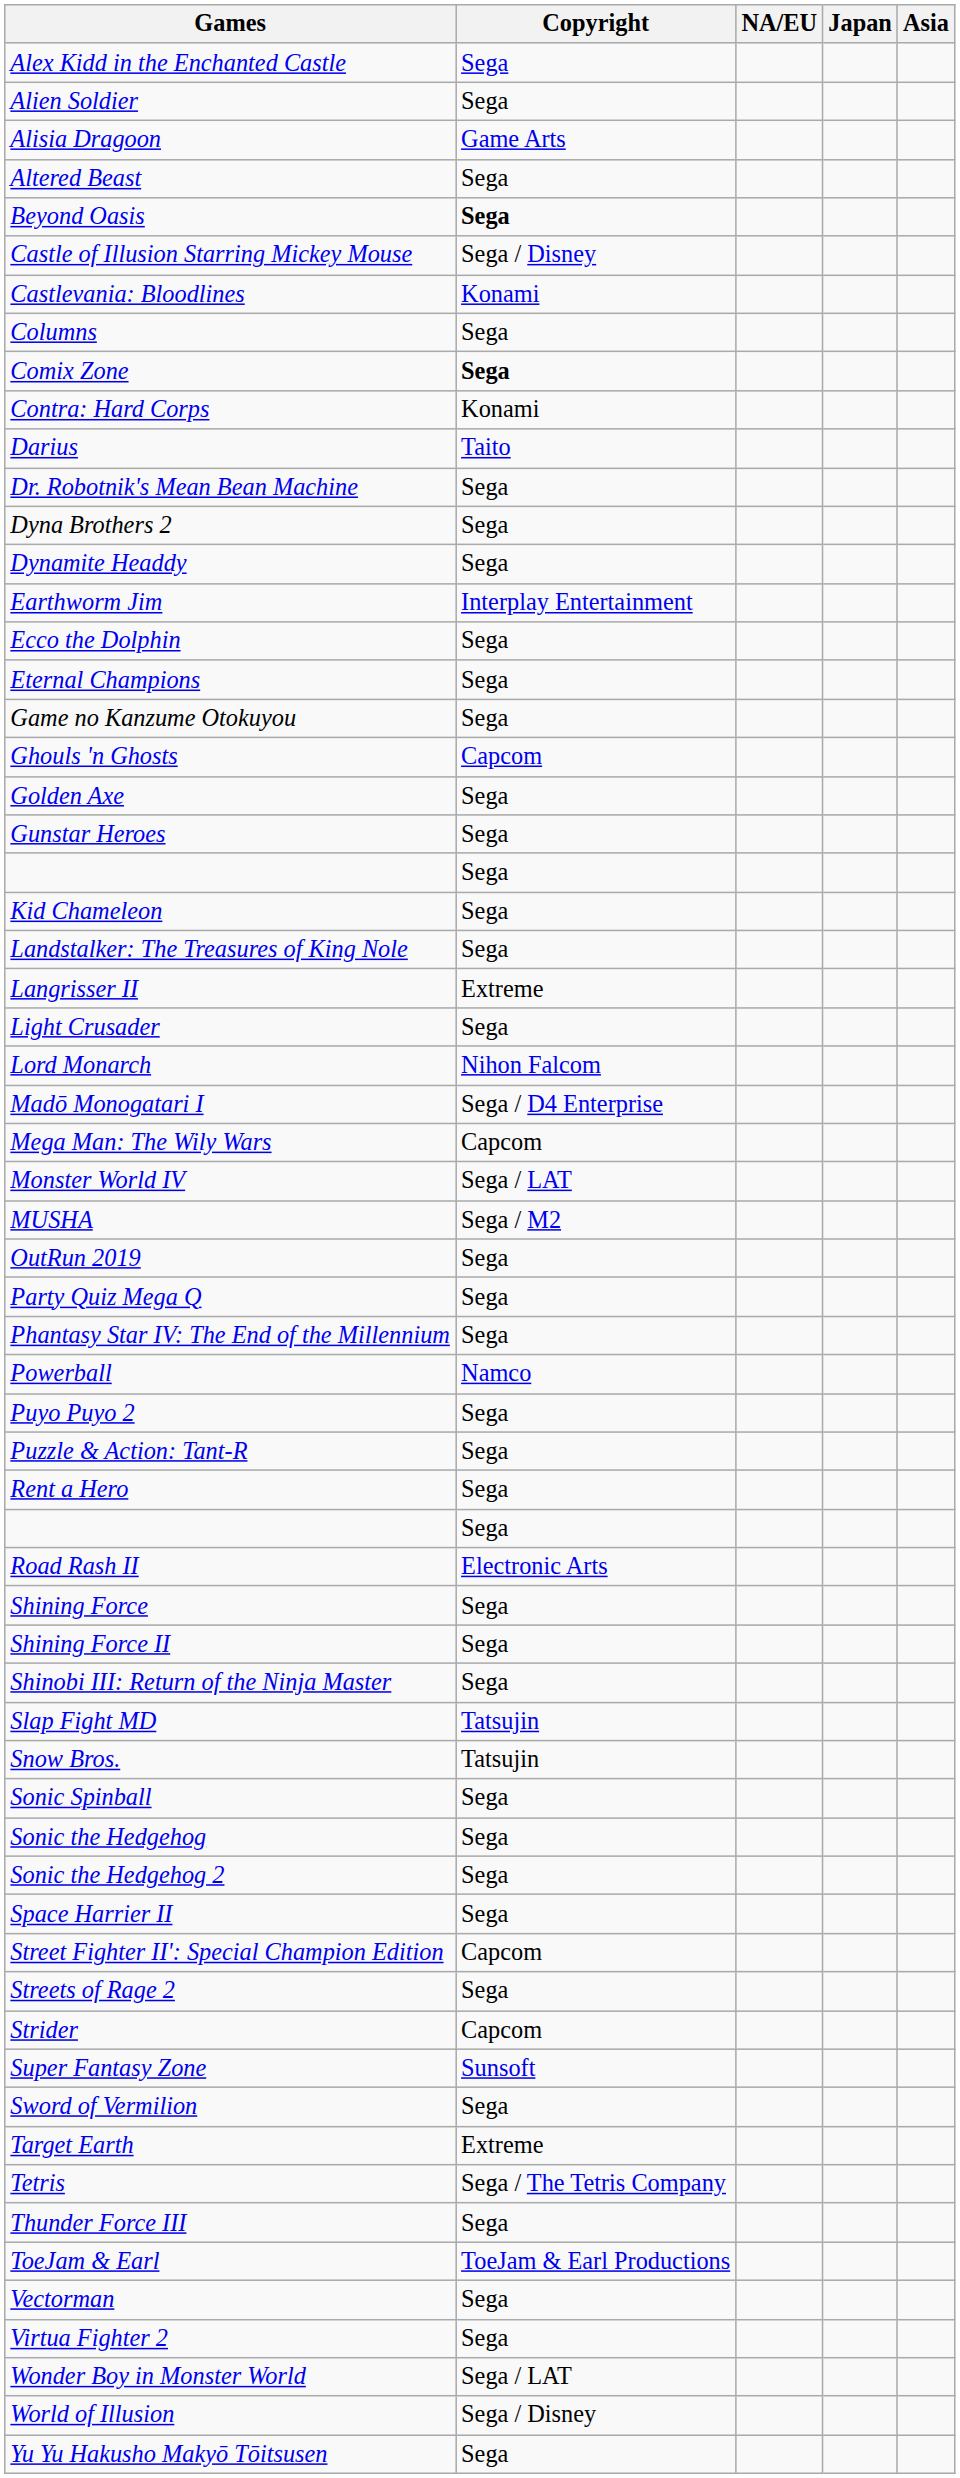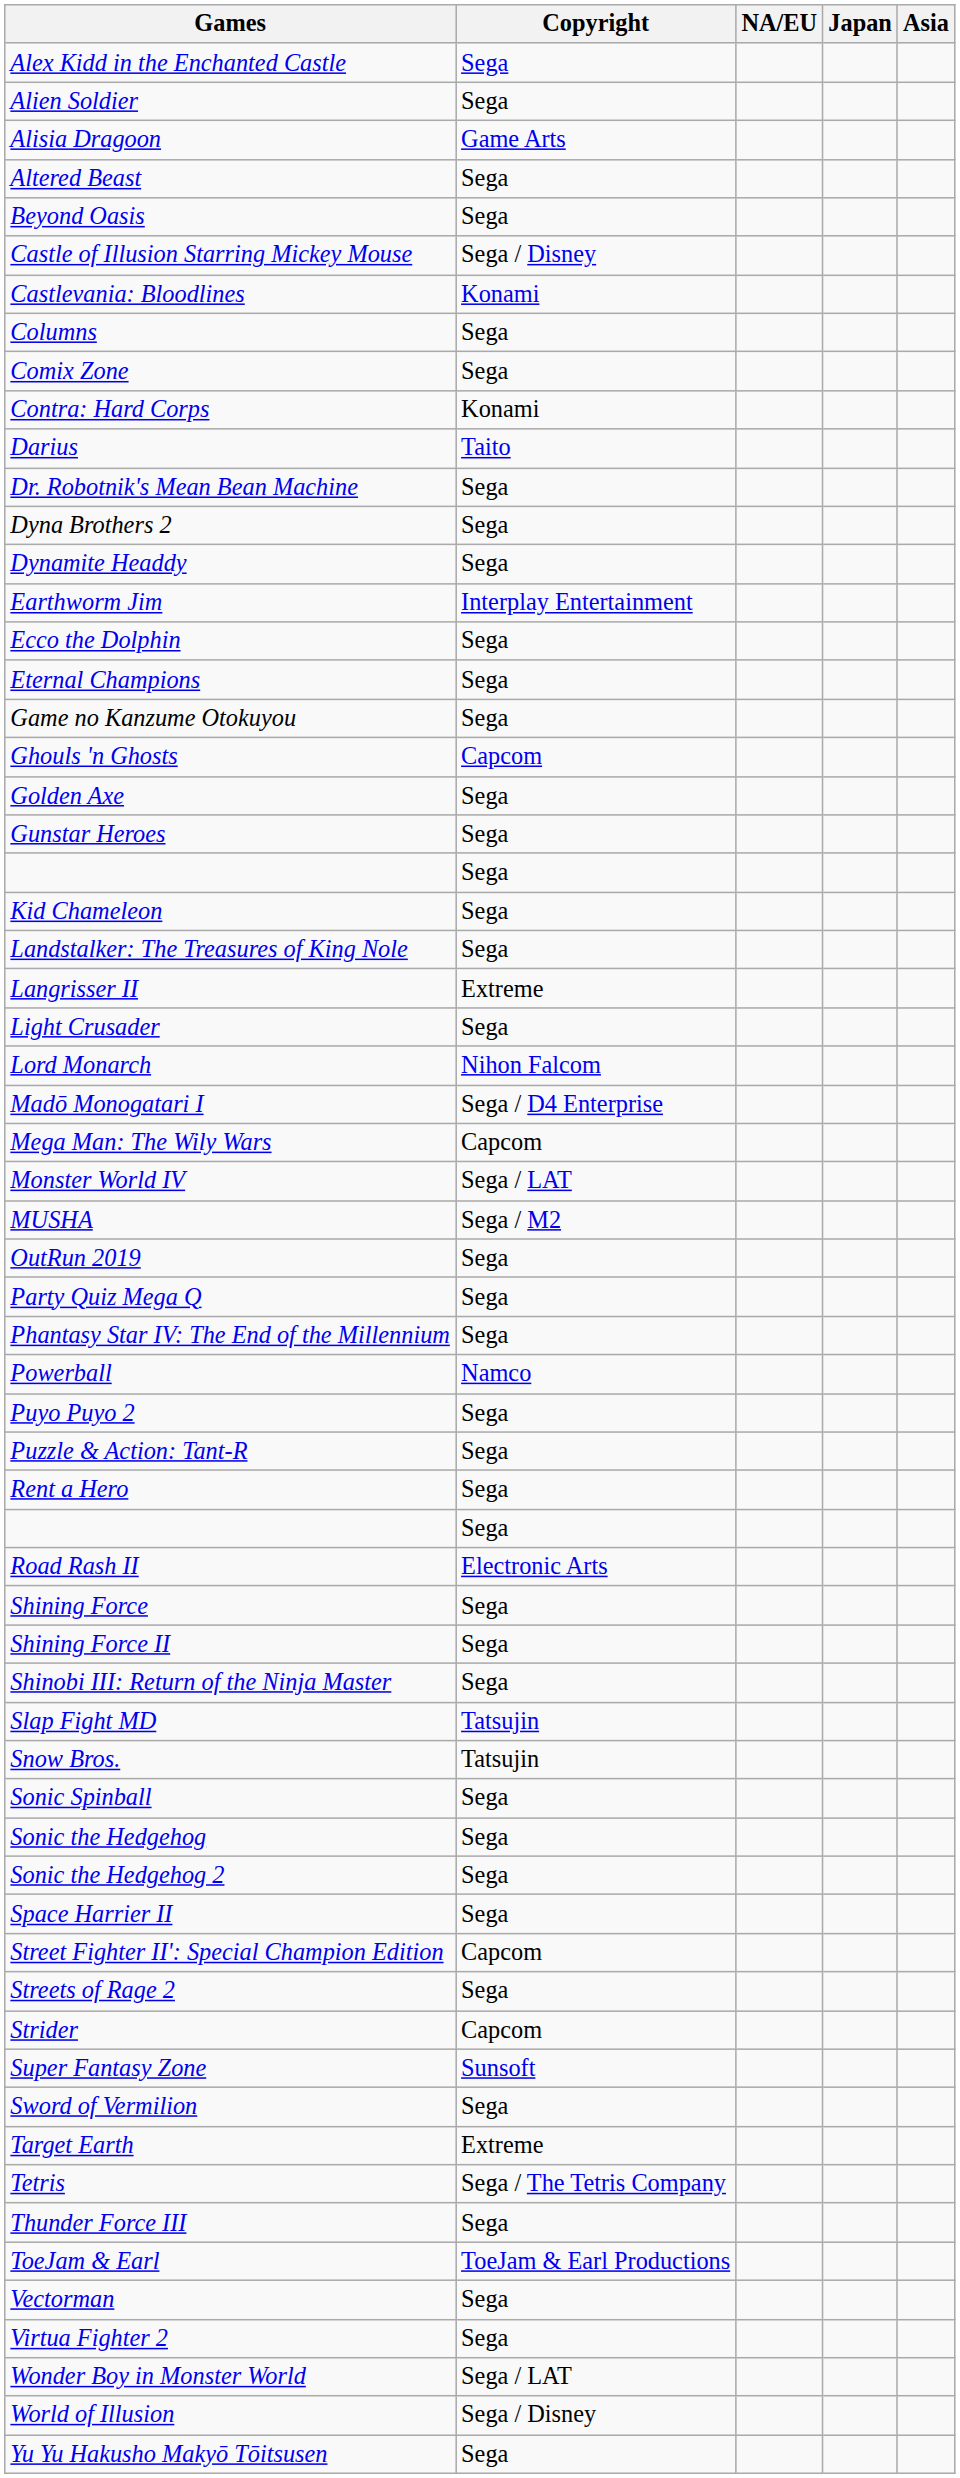(485, 216) bold -> (485, 216) normal
(485, 370) bold -> (485, 370) normal
